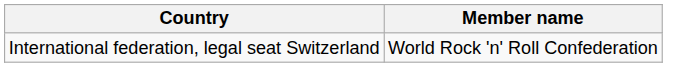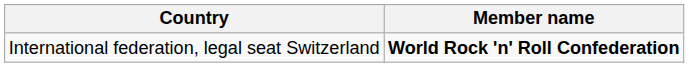(523, 47) normal -> (534, 47) bold
